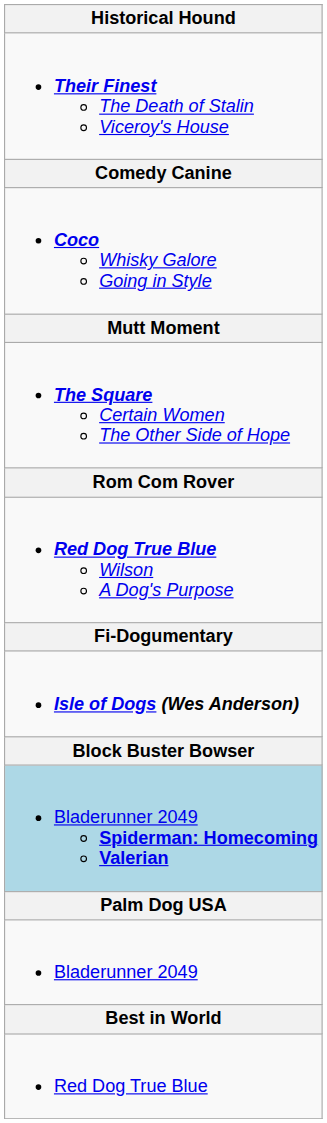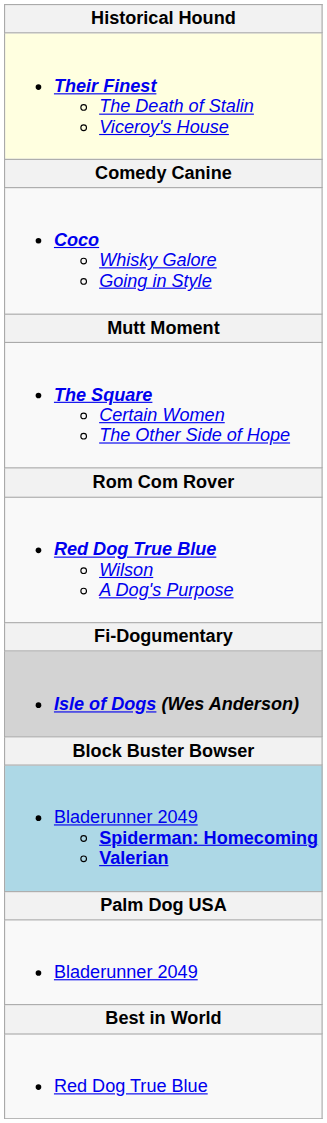(163, 106) no background -> (163, 106) lightyellow background
(163, 704) no background -> (163, 704) lightgrey background
